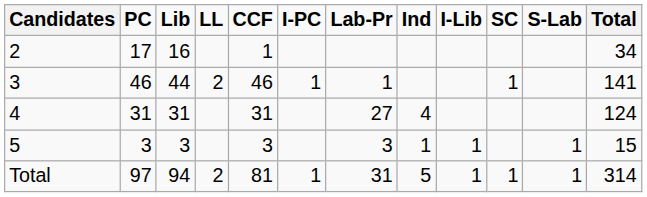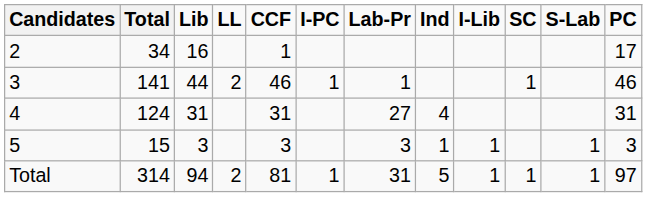columns swapped: (138, 20) <-> (614, 20)
